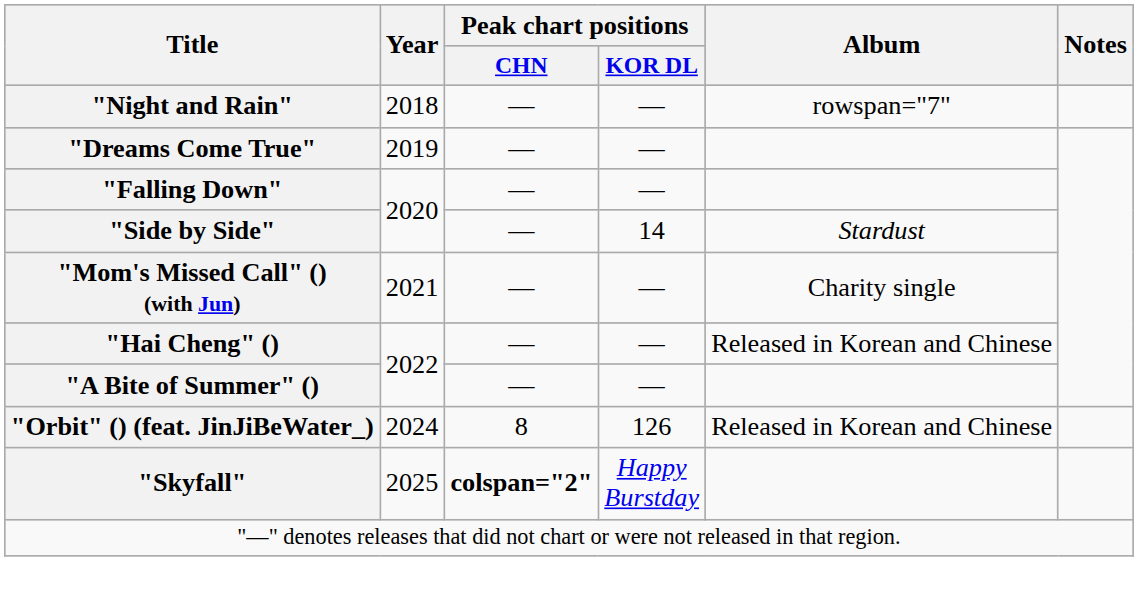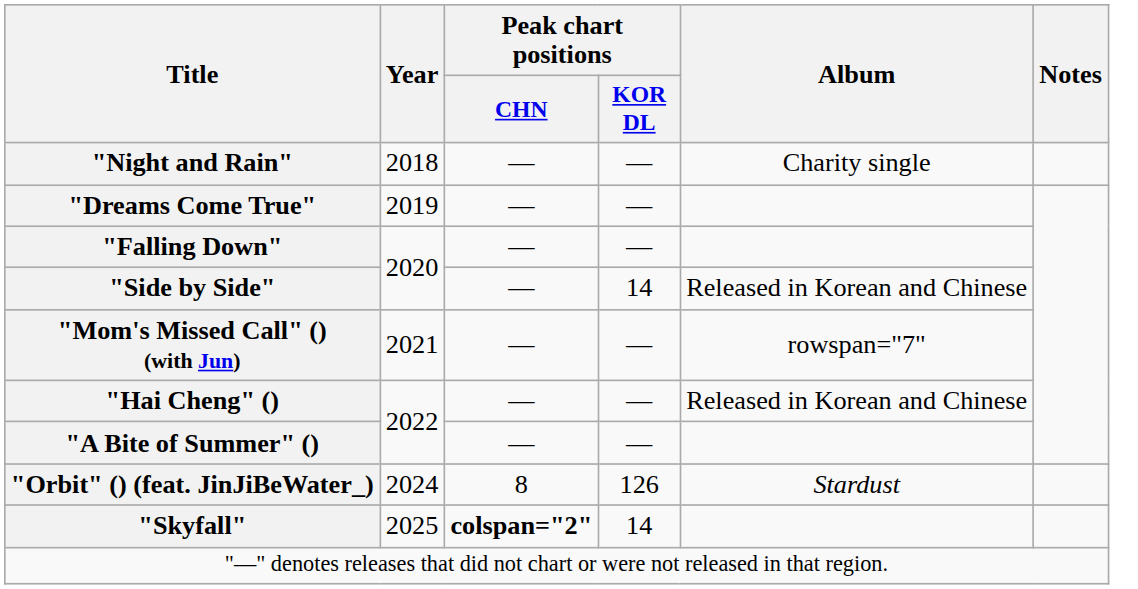(882, 105) rowspan="7" -> (857, 163) Charity single
(882, 230) Stardust -> (857, 288) Released in Korean and Chinese
(882, 287) Charity single -> (857, 344) rowspan="7"
(882, 426) Released in Korean and Chinese -> (857, 484) Stardust
(652, 483) Happy Burstday -> (639, 525) 14
